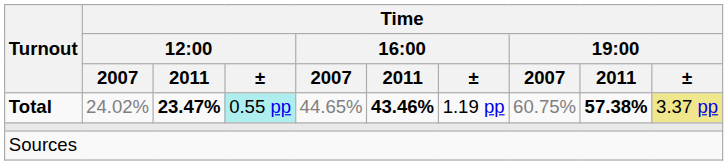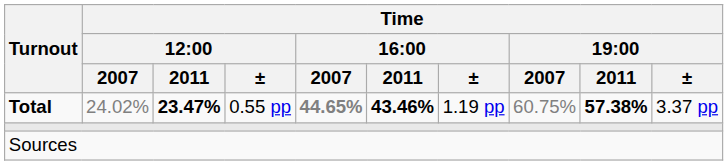(260, 107) paleturquoise background -> (260, 107) no background
(331, 107) normal -> (331, 107) bold
(687, 107) khaki background -> (687, 107) no background
